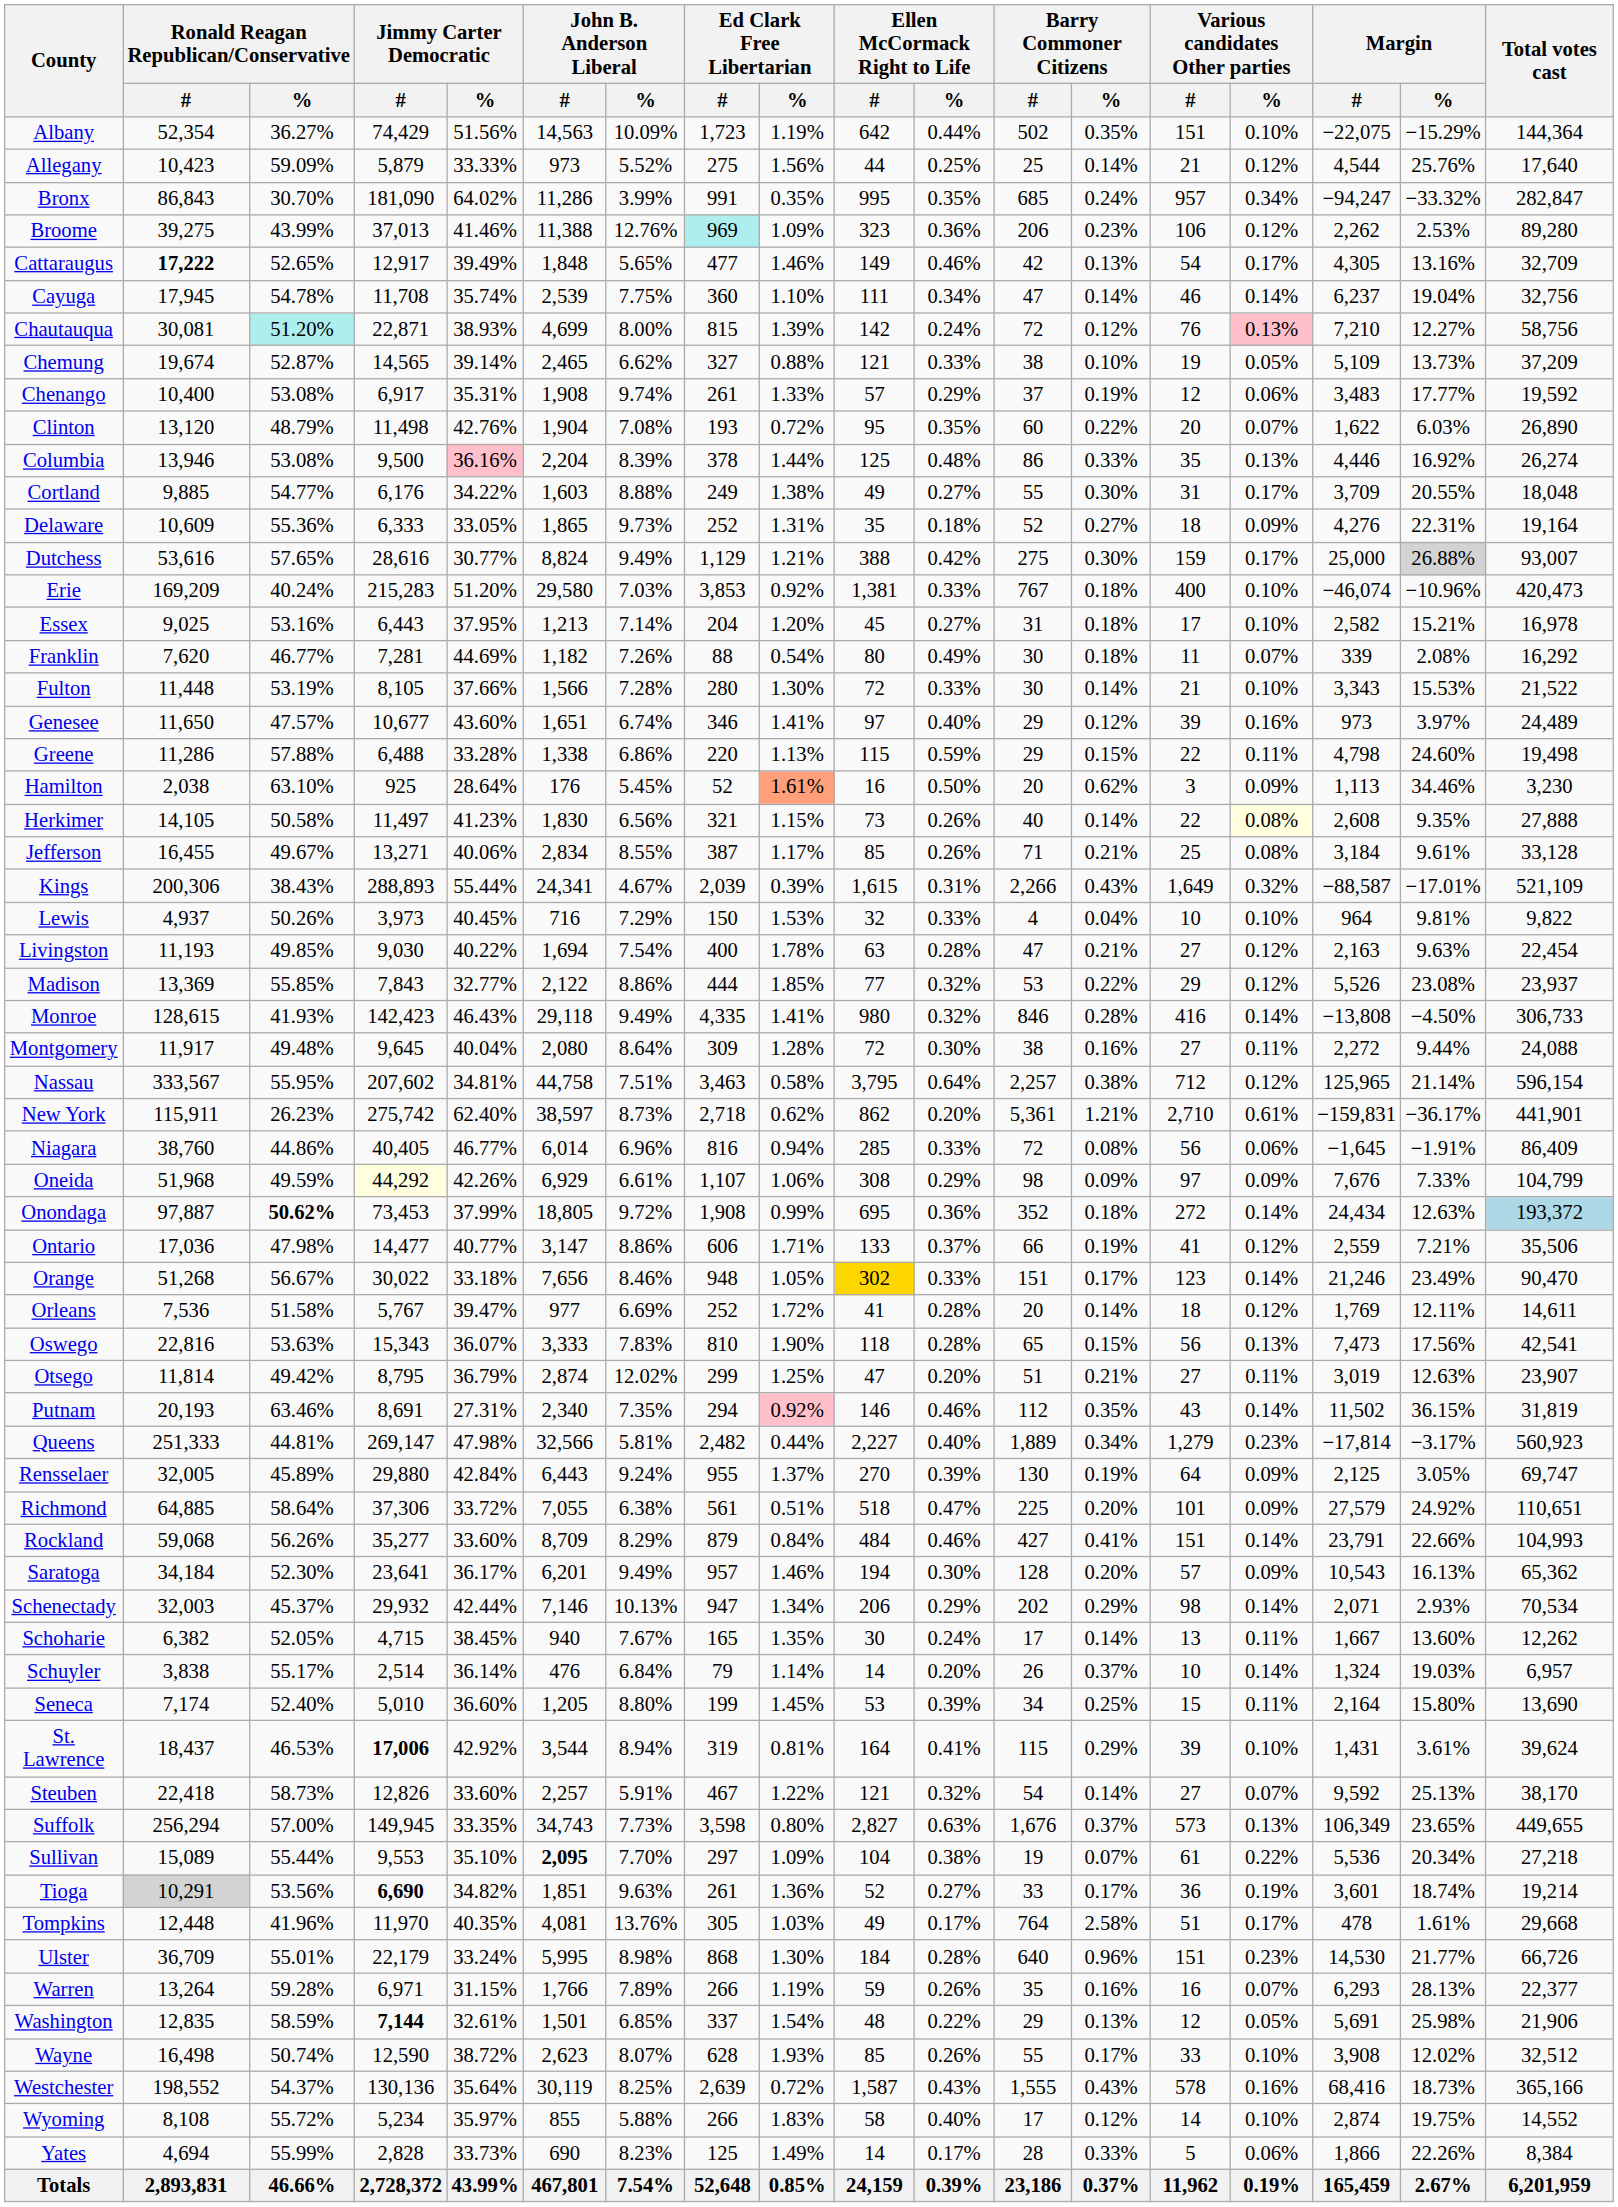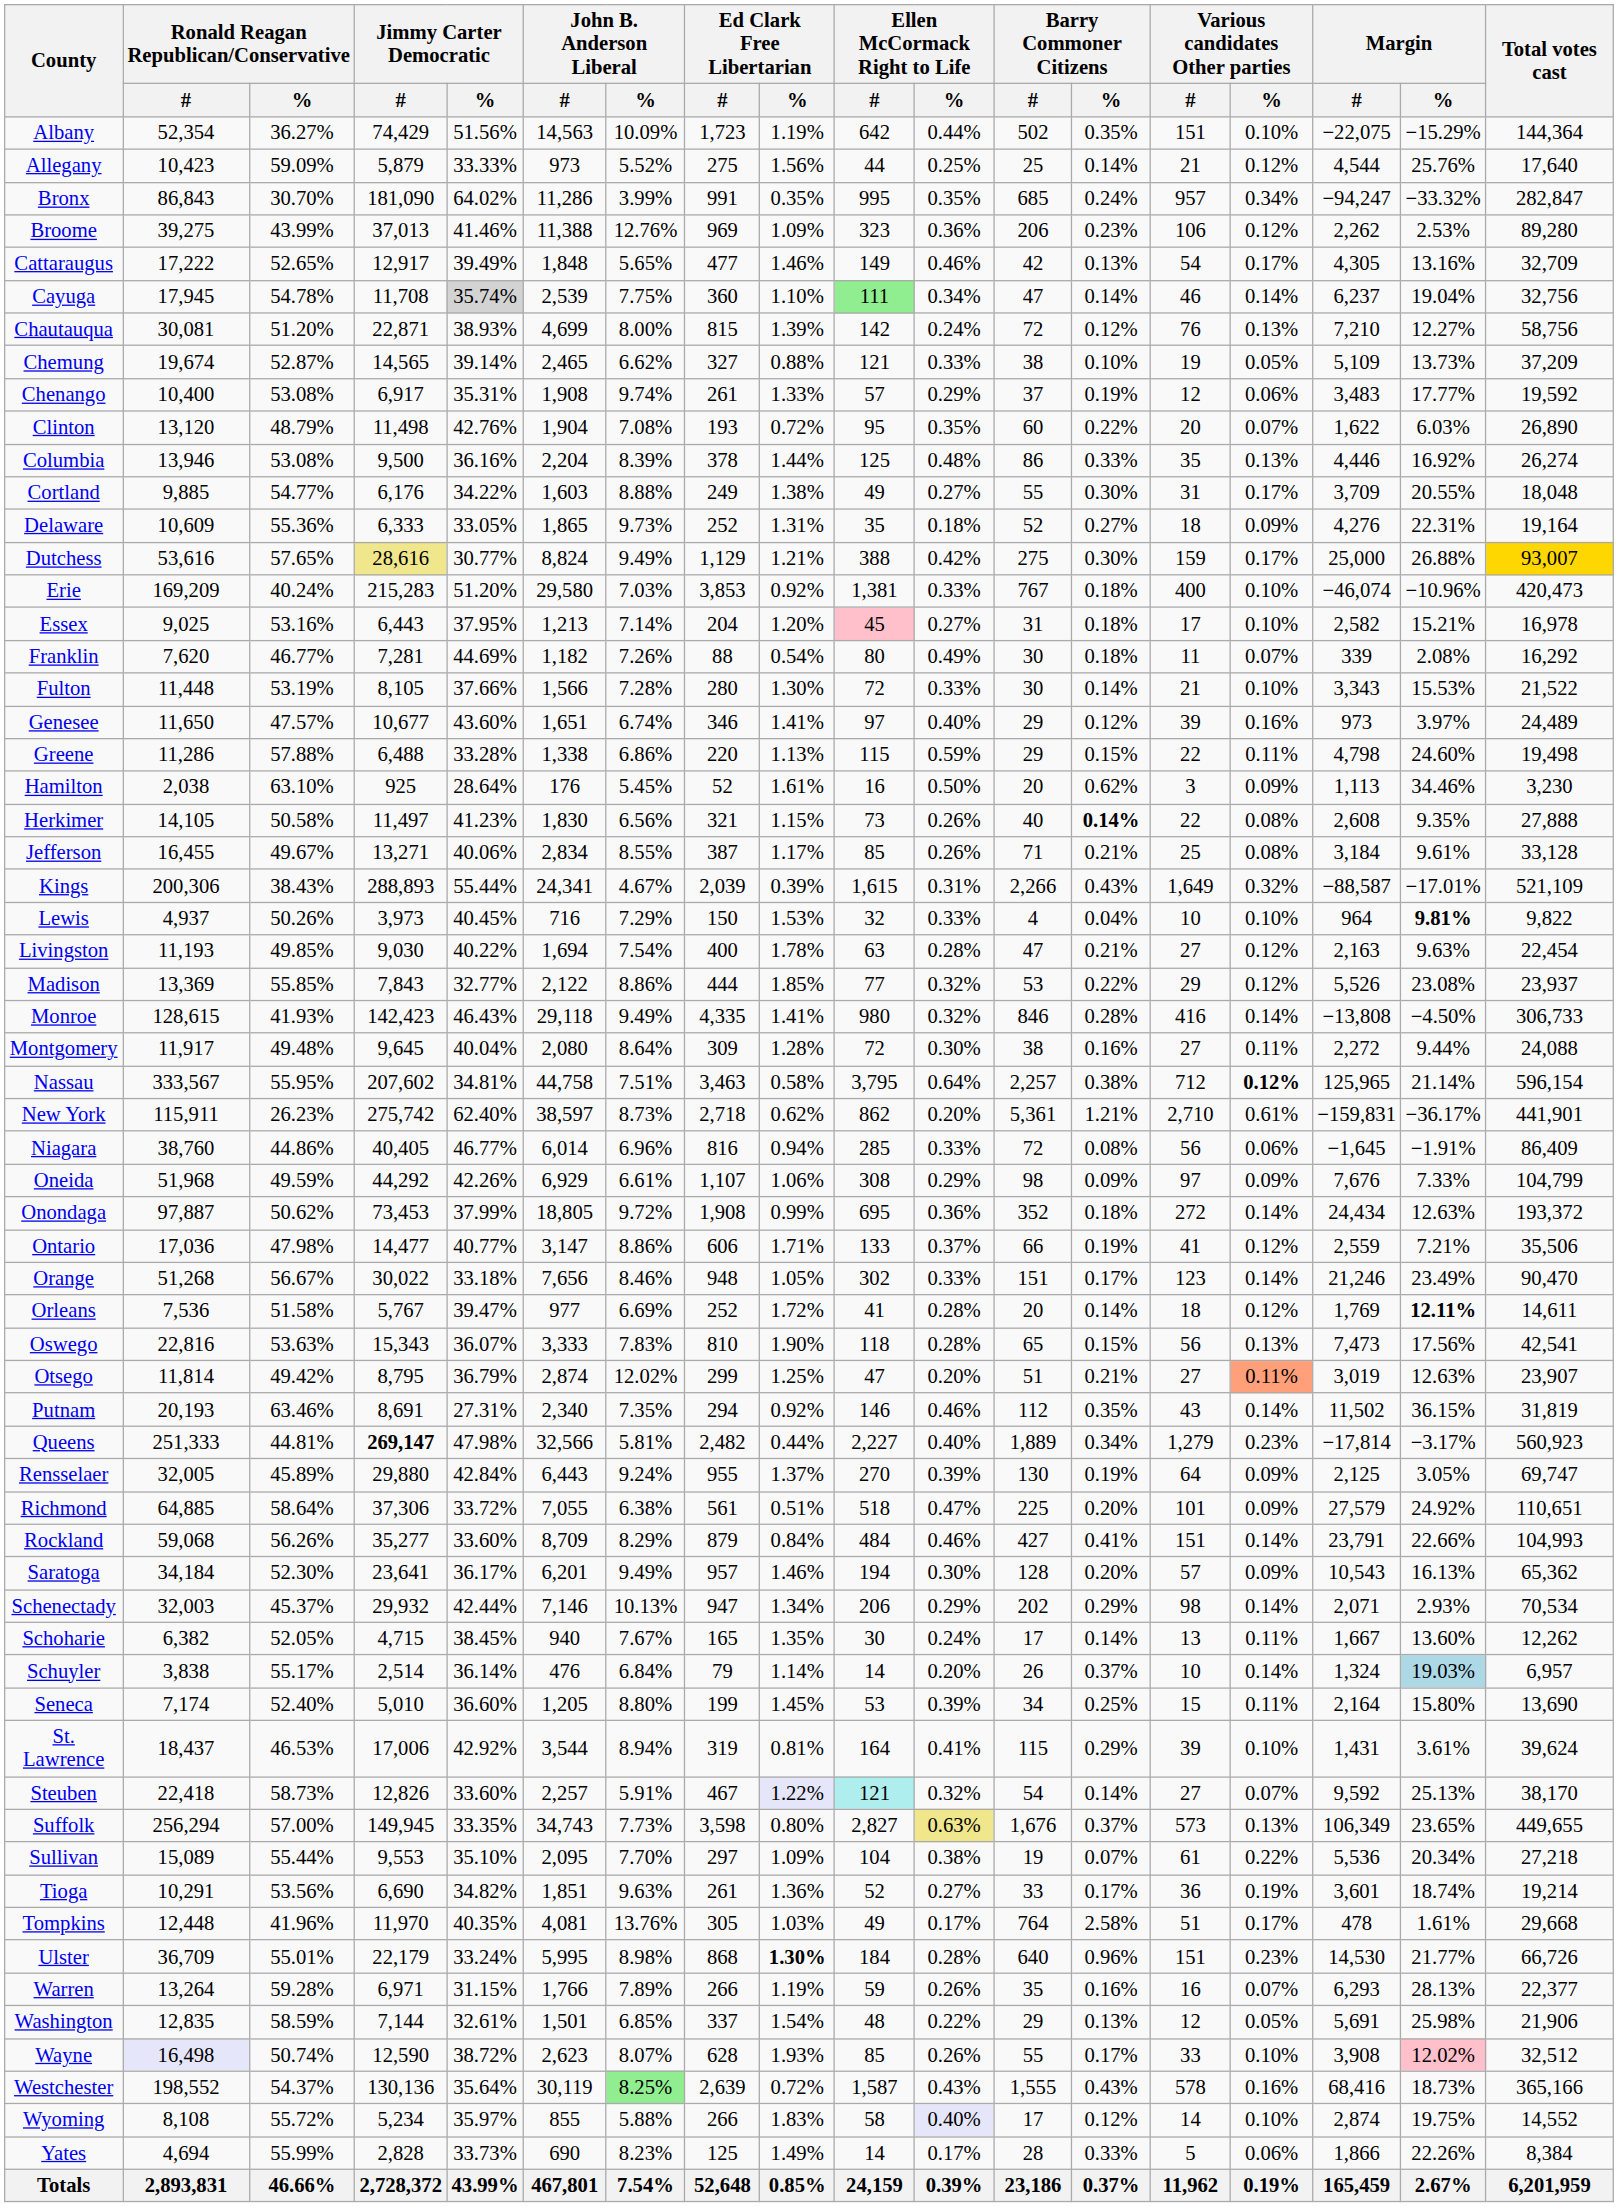(722, 230) paleturquoise background -> (722, 230) no background
(186, 263) bold -> (186, 263) normal
(485, 296) no background -> (485, 296) lightgrey background
(874, 296) no background -> (874, 296) lightgreen background
(302, 329) paleturquoise background -> (302, 329) no background
(1272, 329) pink background -> (1272, 329) no background
(485, 460) pink background -> (485, 460) no background
(401, 558) no background -> (401, 558) khaki background
(1443, 558) lightgrey background -> (1443, 558) no background
(1549, 558) no background -> (1549, 558) gold background
(874, 623) no background -> (874, 623) pink background
(797, 787) lightsalmon background -> (797, 787) no background
(1111, 820) normal -> (1111, 820) bold
(1272, 820) lightyellow background -> (1272, 820) no background
(1443, 918) normal -> (1443, 918) bold
(1272, 1082) normal -> (1272, 1082) bold
(401, 1180) lightyellow background -> (401, 1180) no background
(302, 1212) bold -> (302, 1212) normal
(1549, 1212) lightblue background -> (1549, 1212) no background
(874, 1278) gold background -> (874, 1278) no background
(1443, 1311) normal -> (1443, 1311) bold
(1272, 1376) no background -> (1272, 1376) lightsalmon background
(797, 1409) pink background -> (797, 1409) no background
(401, 1442) normal -> (401, 1442) bold
(1443, 1671) no background -> (1443, 1671) lightblue background
(401, 1748) bold -> (401, 1748) normal
(797, 1792) no background -> (797, 1792) lavender background
(874, 1792) no background -> (874, 1792) paleturquoise background
(954, 1825) no background -> (954, 1825) khaki background
(565, 1858) bold -> (565, 1858) normal
(186, 1890) lightgrey background -> (186, 1890) no background
(401, 1890) bold -> (401, 1890) normal
(797, 1956) normal -> (797, 1956) bold
(401, 2021) bold -> (401, 2021) normal
(186, 2054) no background -> (186, 2054) lavender background
(1443, 2054) no background -> (1443, 2054) pink background
(646, 2087) no background -> (646, 2087) lightgreen background
(954, 2120) no background -> (954, 2120) lavender background
